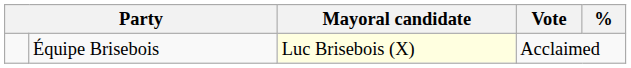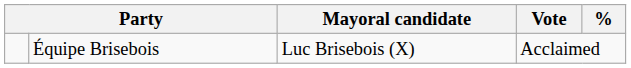(348, 48) lightyellow background -> (348, 48) no background
